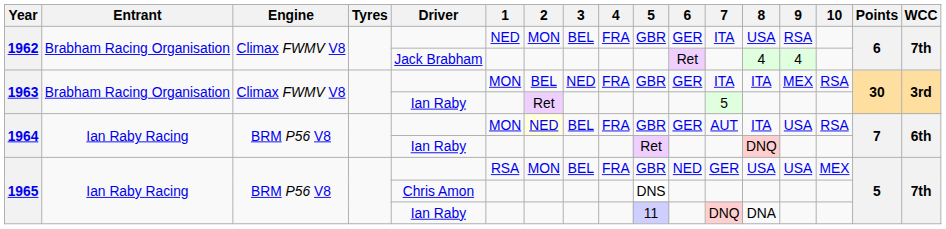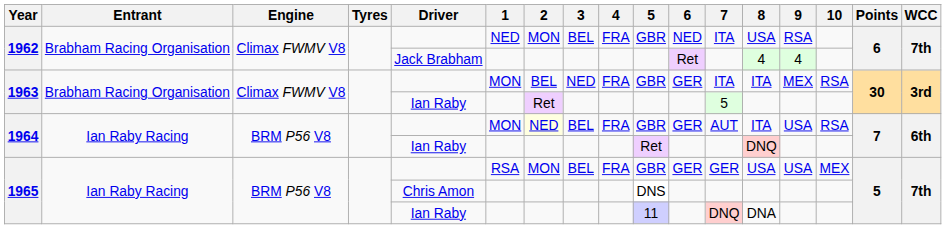(687, 37) GER -> (687, 37) NED
(687, 169) NED -> (687, 169) GER
